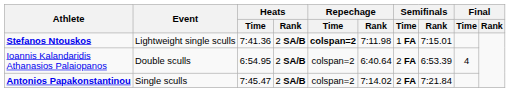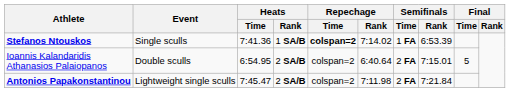(185, 41) Lightweight single sculls -> (161, 41) Single sculls
(291, 41) 2 SA/B -> (291, 41) 1 SA/B
(376, 41) 7:11.98 -> (376, 41) 7:14.02
(436, 41) 7:15.01 -> (436, 41) 6:53.39
(436, 61) 6:53.39 -> (436, 61) 7:15.01
(467, 61) 4 -> (467, 61) 5
(161, 81) Single sculls -> (185, 81) Lightweight single sculls
(376, 81) 7:14.02 -> (376, 81) 7:11.98
